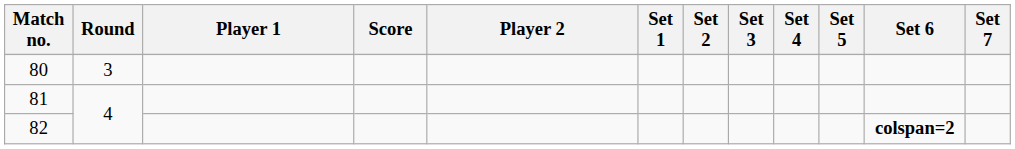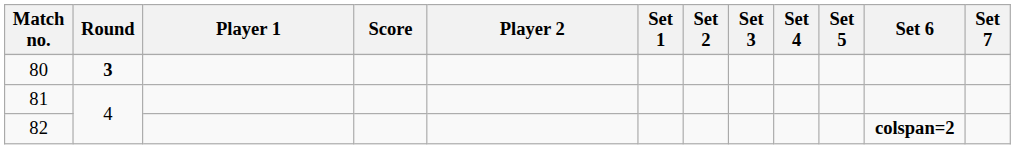(108, 69) normal -> (108, 69) bold
